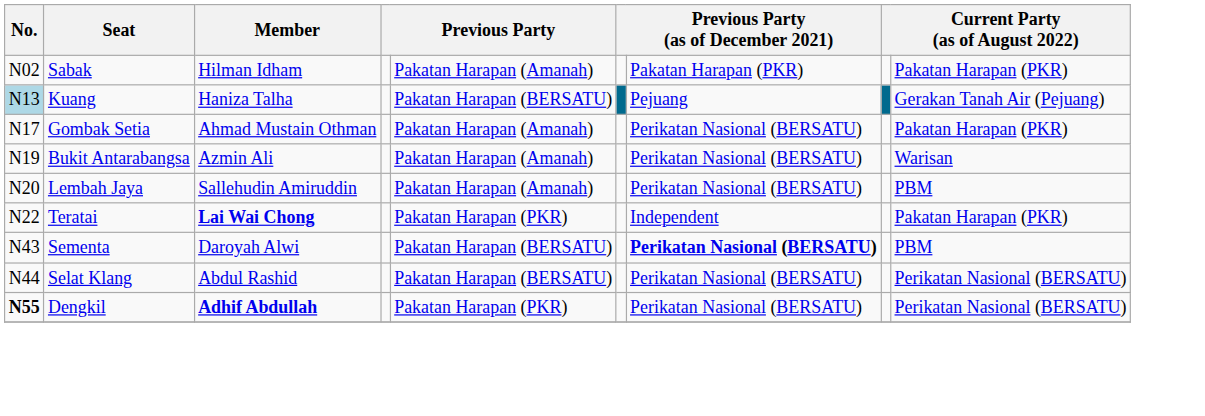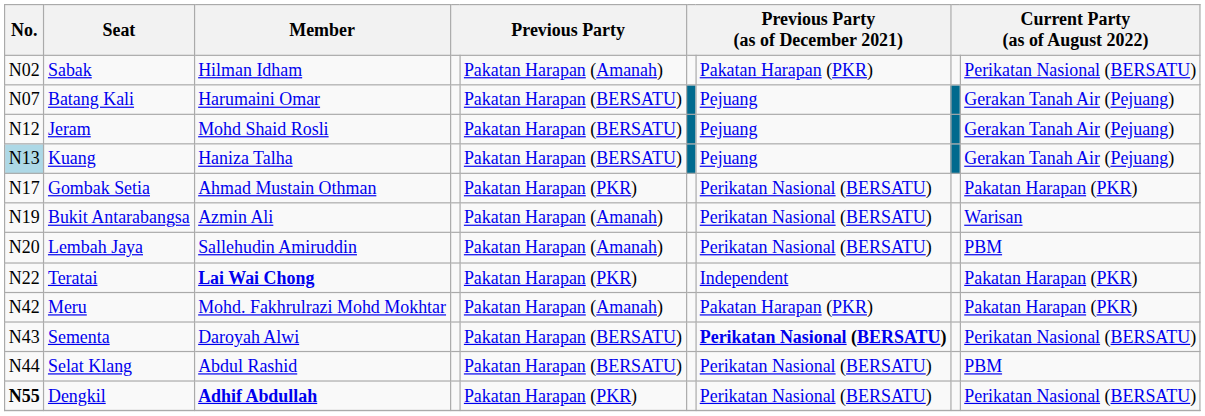(981, 70) Pakatan Harapan (PKR) -> (1080, 70) Perikatan Nasional (BERSATU)
+ row: (91, 99)
+ row: (69, 129)
(494, 129) Pakatan Harapan (Amanah) -> (550, 188) Pakatan Harapan (PKR)
+ row: (67, 306)
(913, 247) PBM -> (1080, 336) Perikatan Nasional (BERSATU)
(1011, 277) Perikatan Nasional (BERSATU) -> (983, 366) PBM
